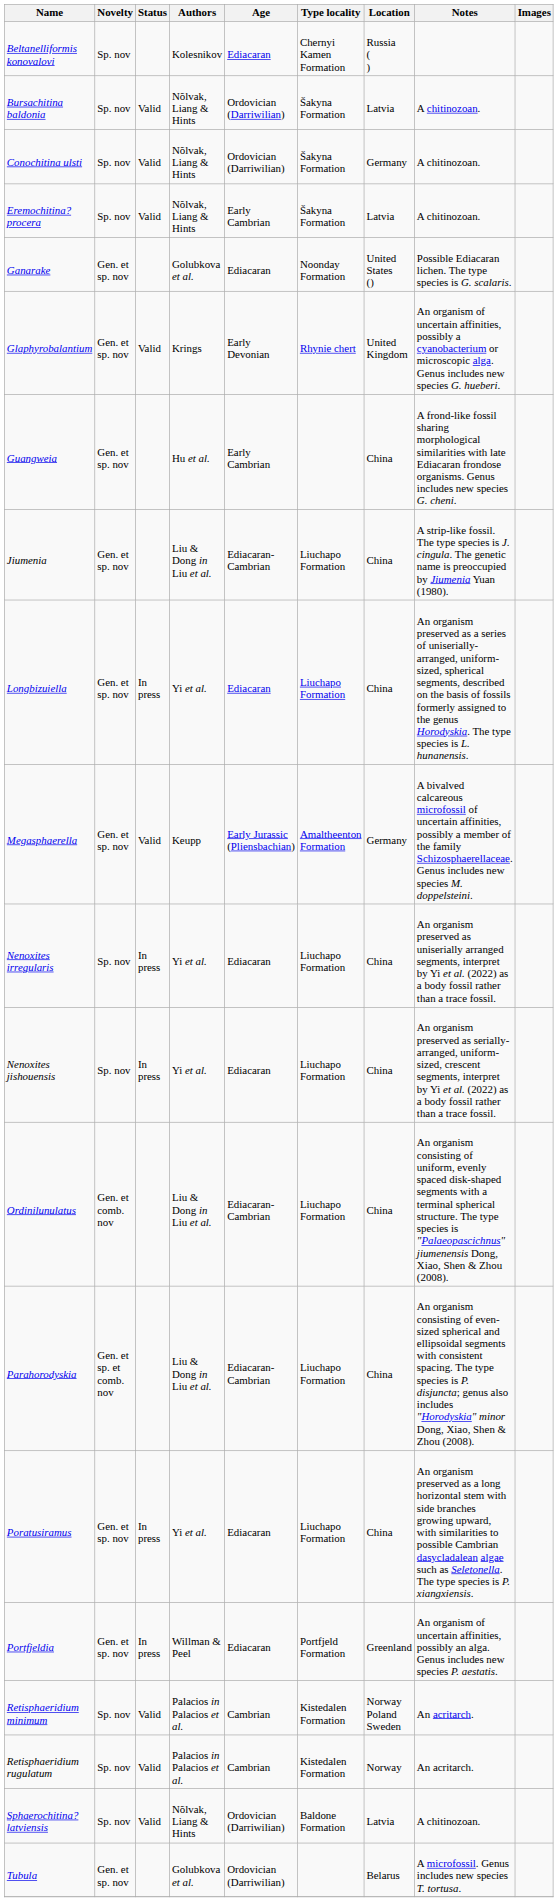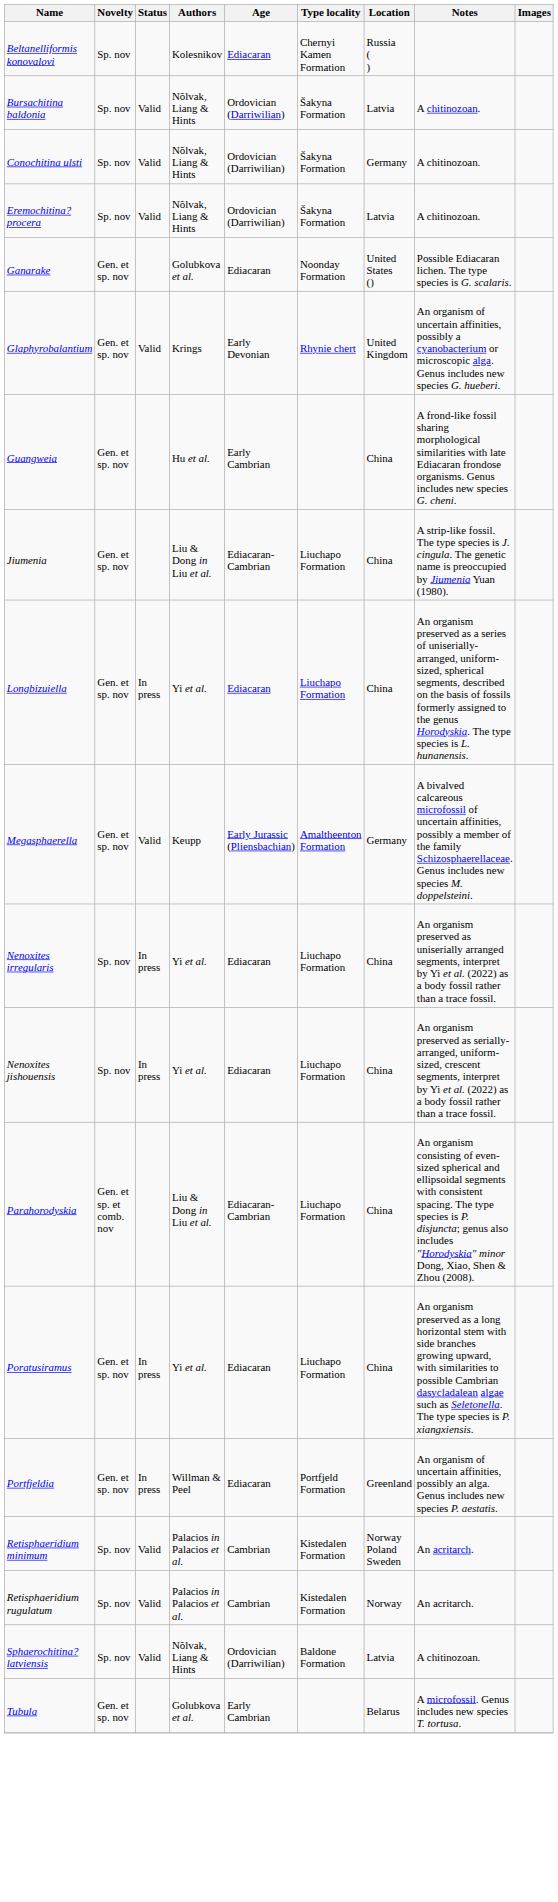(249, 216) Early Cambrian -> (256, 216) Ordovician (Darriwilian)
- row: (41, 1210)
(256, 1875) Ordovician (Darriwilian) -> (249, 1711) Early Cambrian
